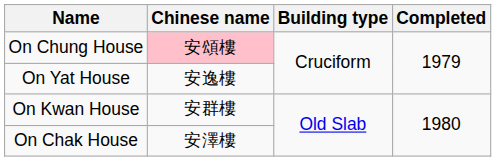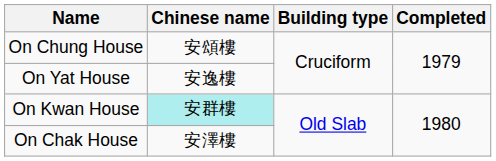(210, 47) pink background -> (210, 47) no background
(210, 108) no background -> (210, 108) paleturquoise background
